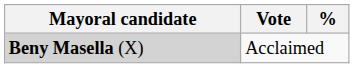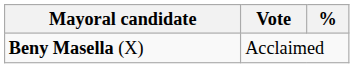(76, 47) lightgrey background -> (76, 47) no background
